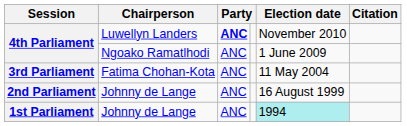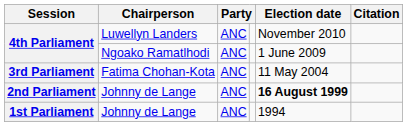(234, 33) bold -> (234, 33) normal
(301, 92) normal -> (303, 92) bold
(272, 111) paleturquoise background -> (272, 111) no background
